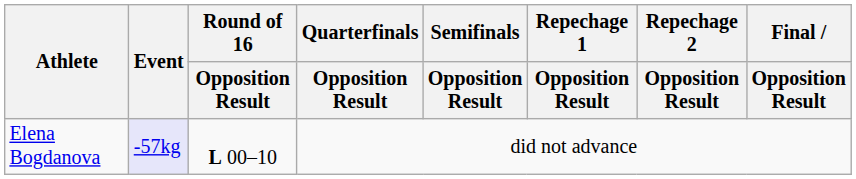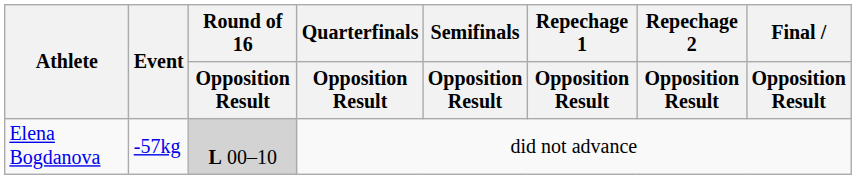(157, 146) lavender background -> (157, 146) no background
(243, 158) no background -> (243, 158) lightgrey background
